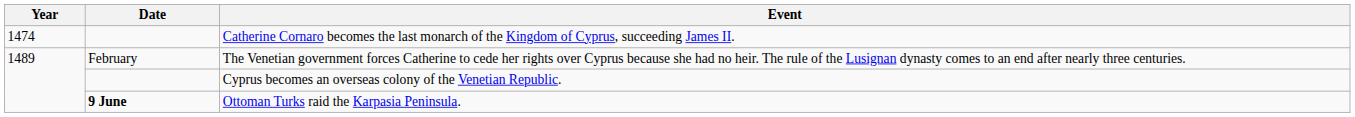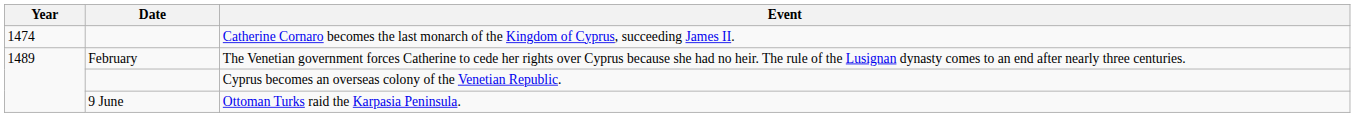(107, 101) bold -> (106, 101) normal
